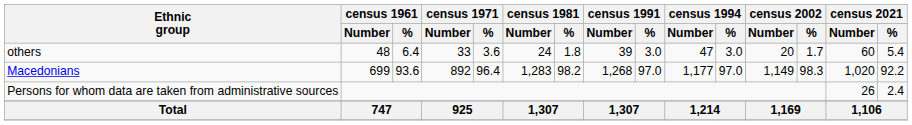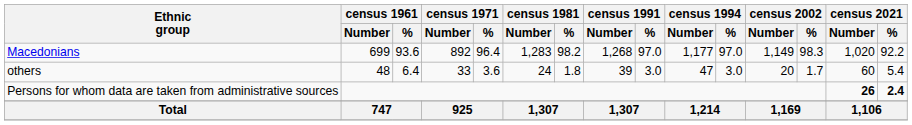rows swapped: (43, 71) <-> (24, 52)
(868, 91) normal -> (868, 91) bold
(896, 91) normal -> (896, 91) bold
